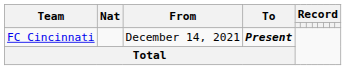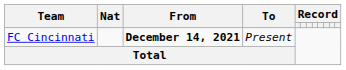(183, 37) normal -> (183, 37) bold
(269, 37) bold -> (269, 37) normal
